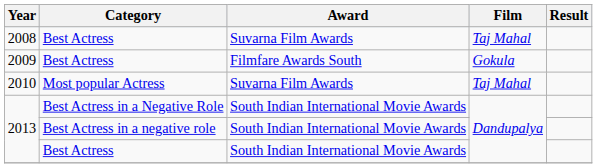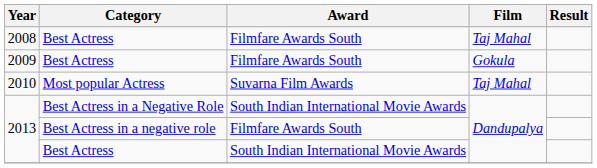(292, 38) Suvarna Film Awards -> (296, 38) Filmfare Awards South
(348, 128) South Indian International Movie Awards -> (296, 128) Filmfare Awards South
